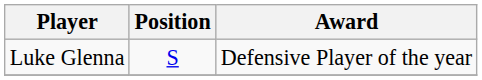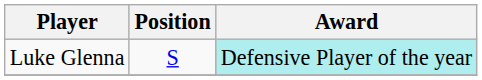(347, 57) no background -> (347, 57) paleturquoise background
